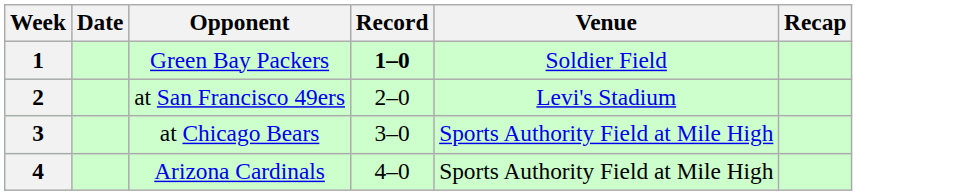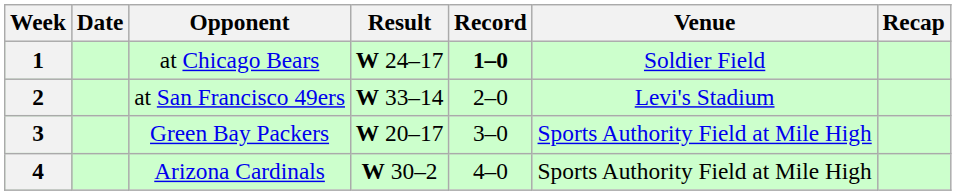+ column: (400, 23)
(240, 60) Green Bay Packers -> (240, 60) at Chicago Bears
(240, 134) at Chicago Bears -> (240, 134) Green Bay Packers
